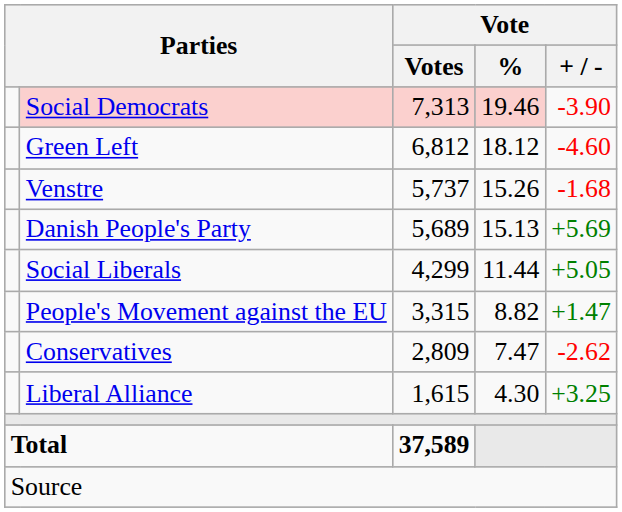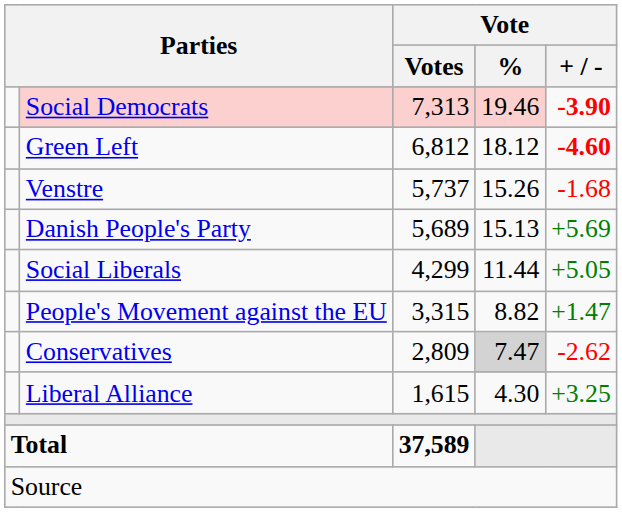(584, 106) normal -> (584, 106) bold
(584, 147) normal -> (584, 147) bold
(517, 351) no background -> (517, 351) lightgrey background
